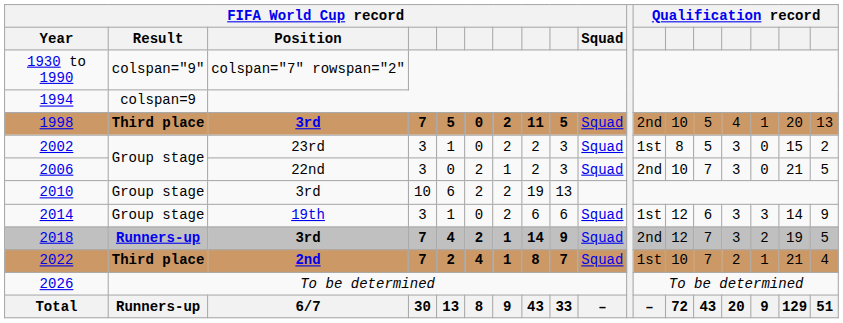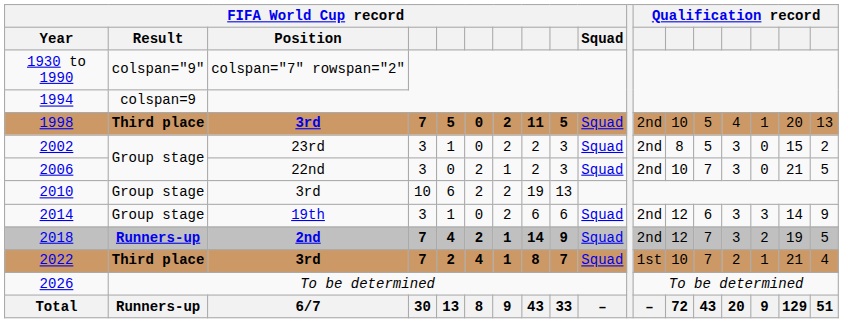(649, 147) 1st -> (649, 147) 2nd
(649, 215) 1st -> (649, 215) 2nd
(308, 238) 3rd -> (308, 238) 2nd
(308, 261) 2nd -> (308, 261) 3rd
